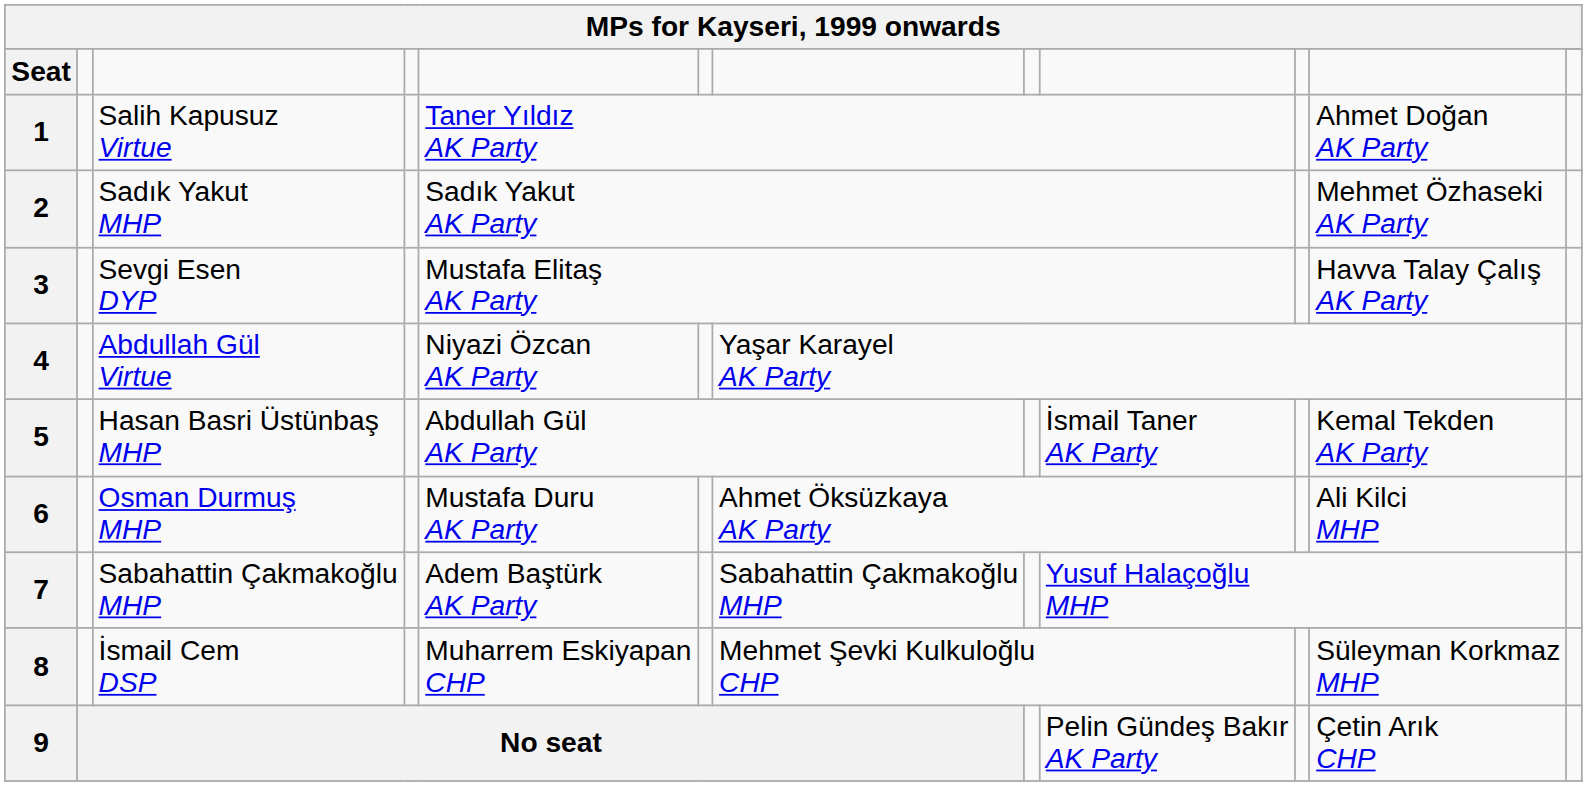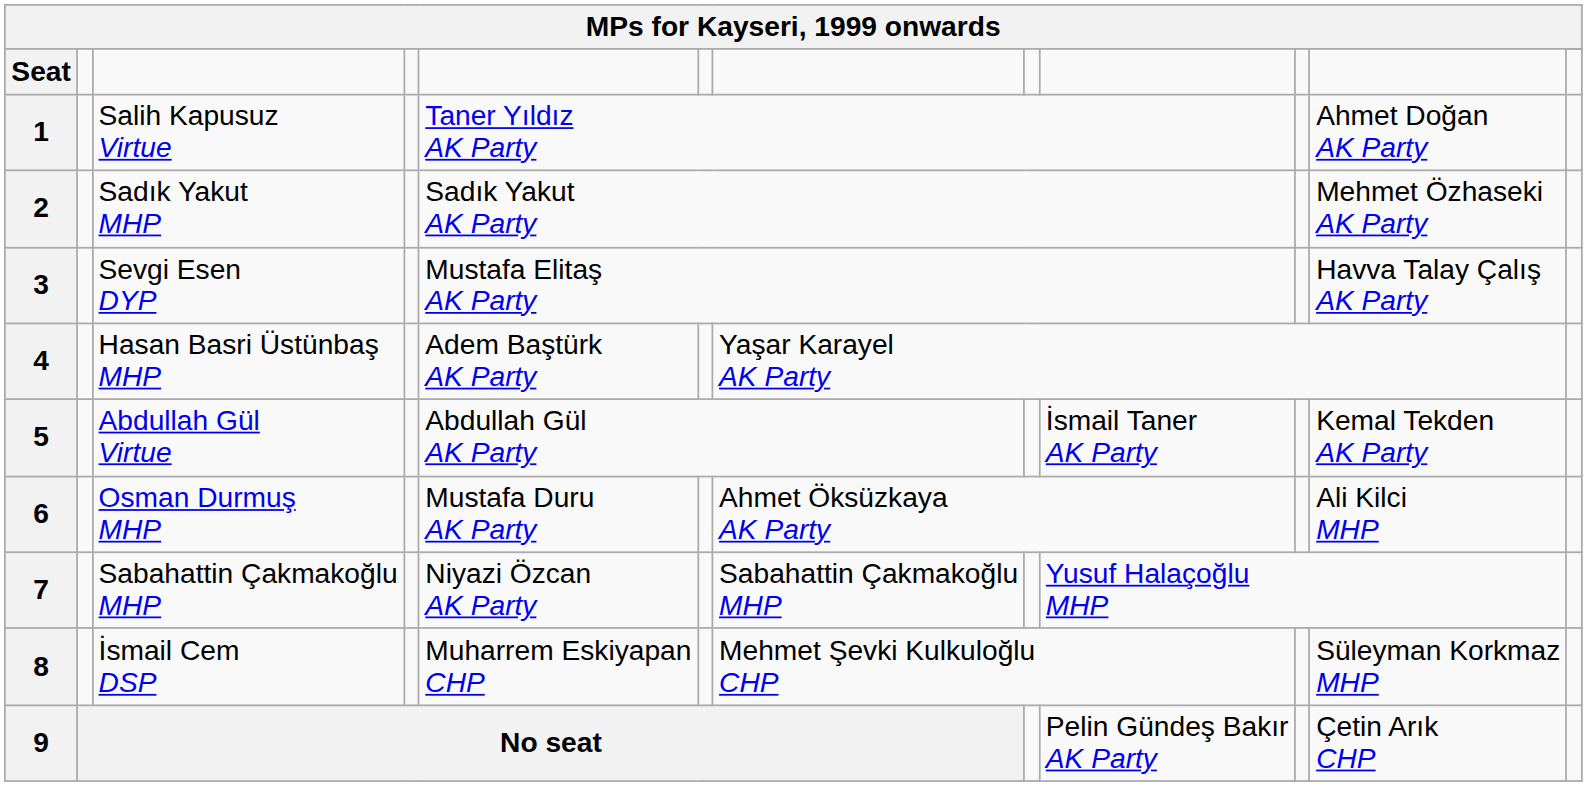(179, 361) Abdullah Gül Virtue -> (239, 361) Hasan Basri Üstünbaş MHP
(508, 361) Niyazi Özcan AK Party -> (514, 361) Adem Baştürk AK Party
(239, 437) Hasan Basri Üstünbaş MHP -> (179, 437) Abdullah Gül Virtue
(514, 590) Adem Baştürk AK Party -> (508, 590) Niyazi Özcan AK Party
